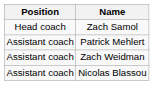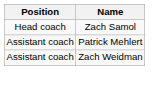- row: (112, 73)
